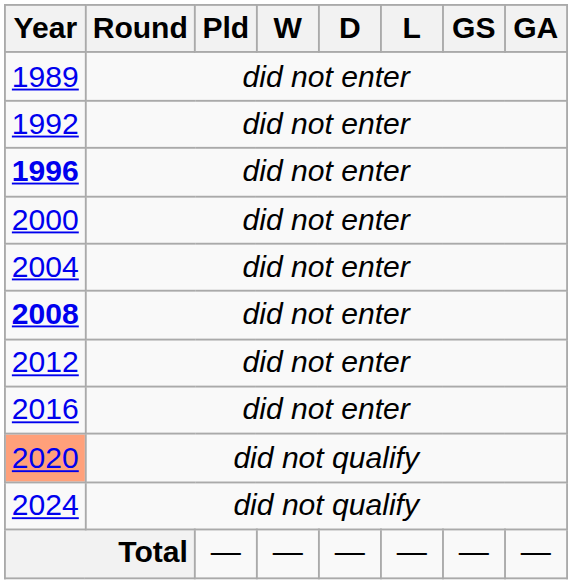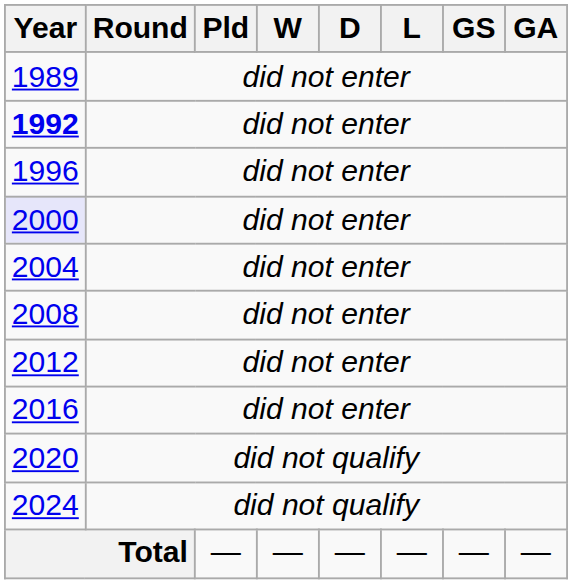(45, 123) normal -> (45, 123) bold
(45, 171) bold -> (45, 171) normal
(45, 219) no background -> (45, 219) lavender background
(45, 314) bold -> (45, 314) normal
(45, 457) lightsalmon background -> (45, 457) no background
